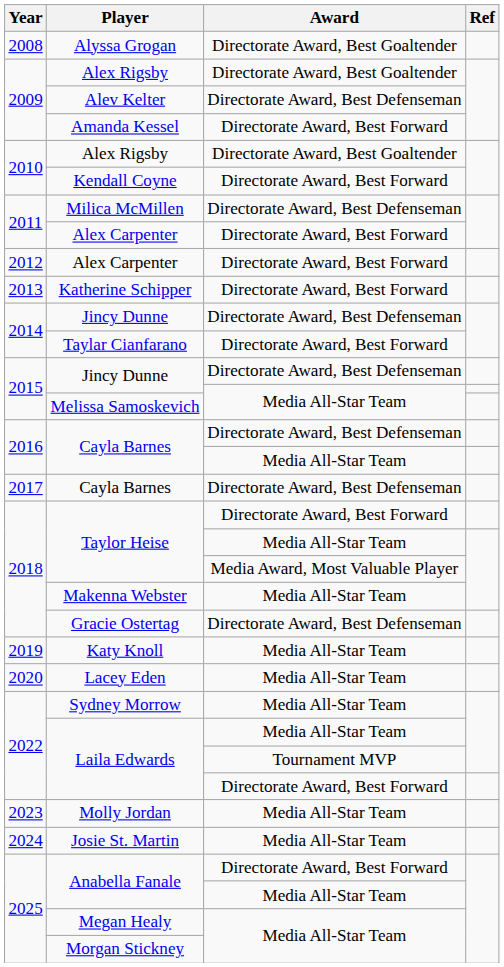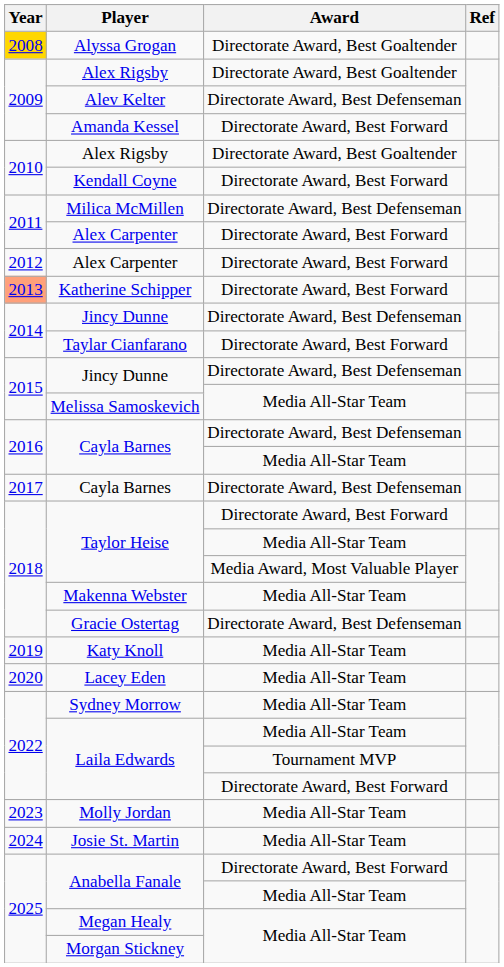(26, 45) no background -> (26, 45) gold background
(26, 289) no background -> (26, 289) lightsalmon background
